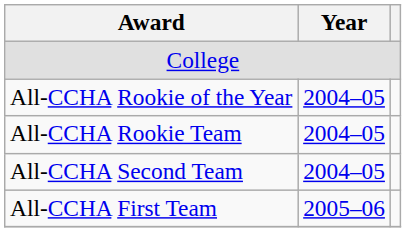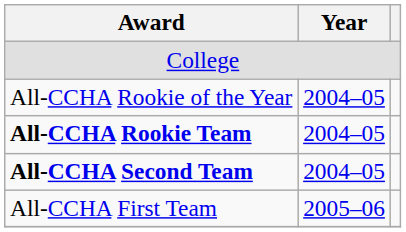(126, 134) normal -> (131, 134) bold
(127, 171) normal -> (131, 171) bold
